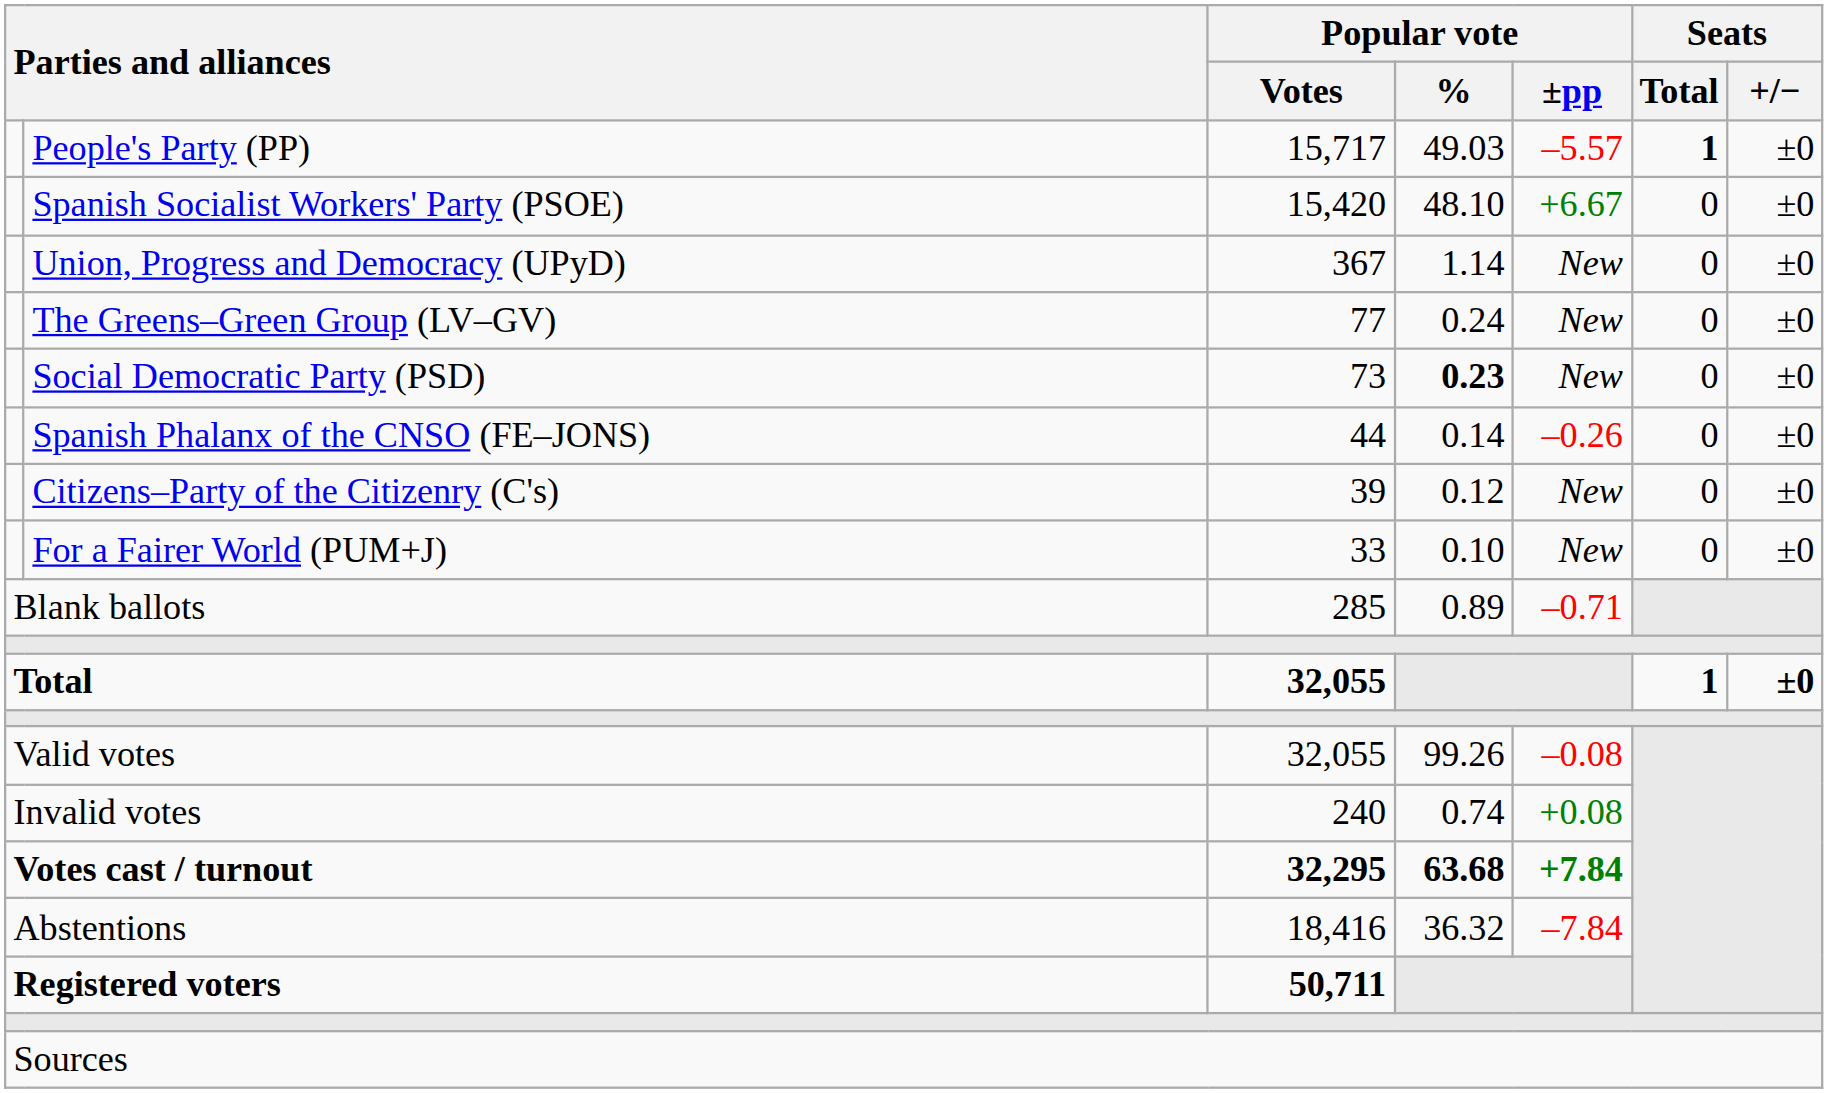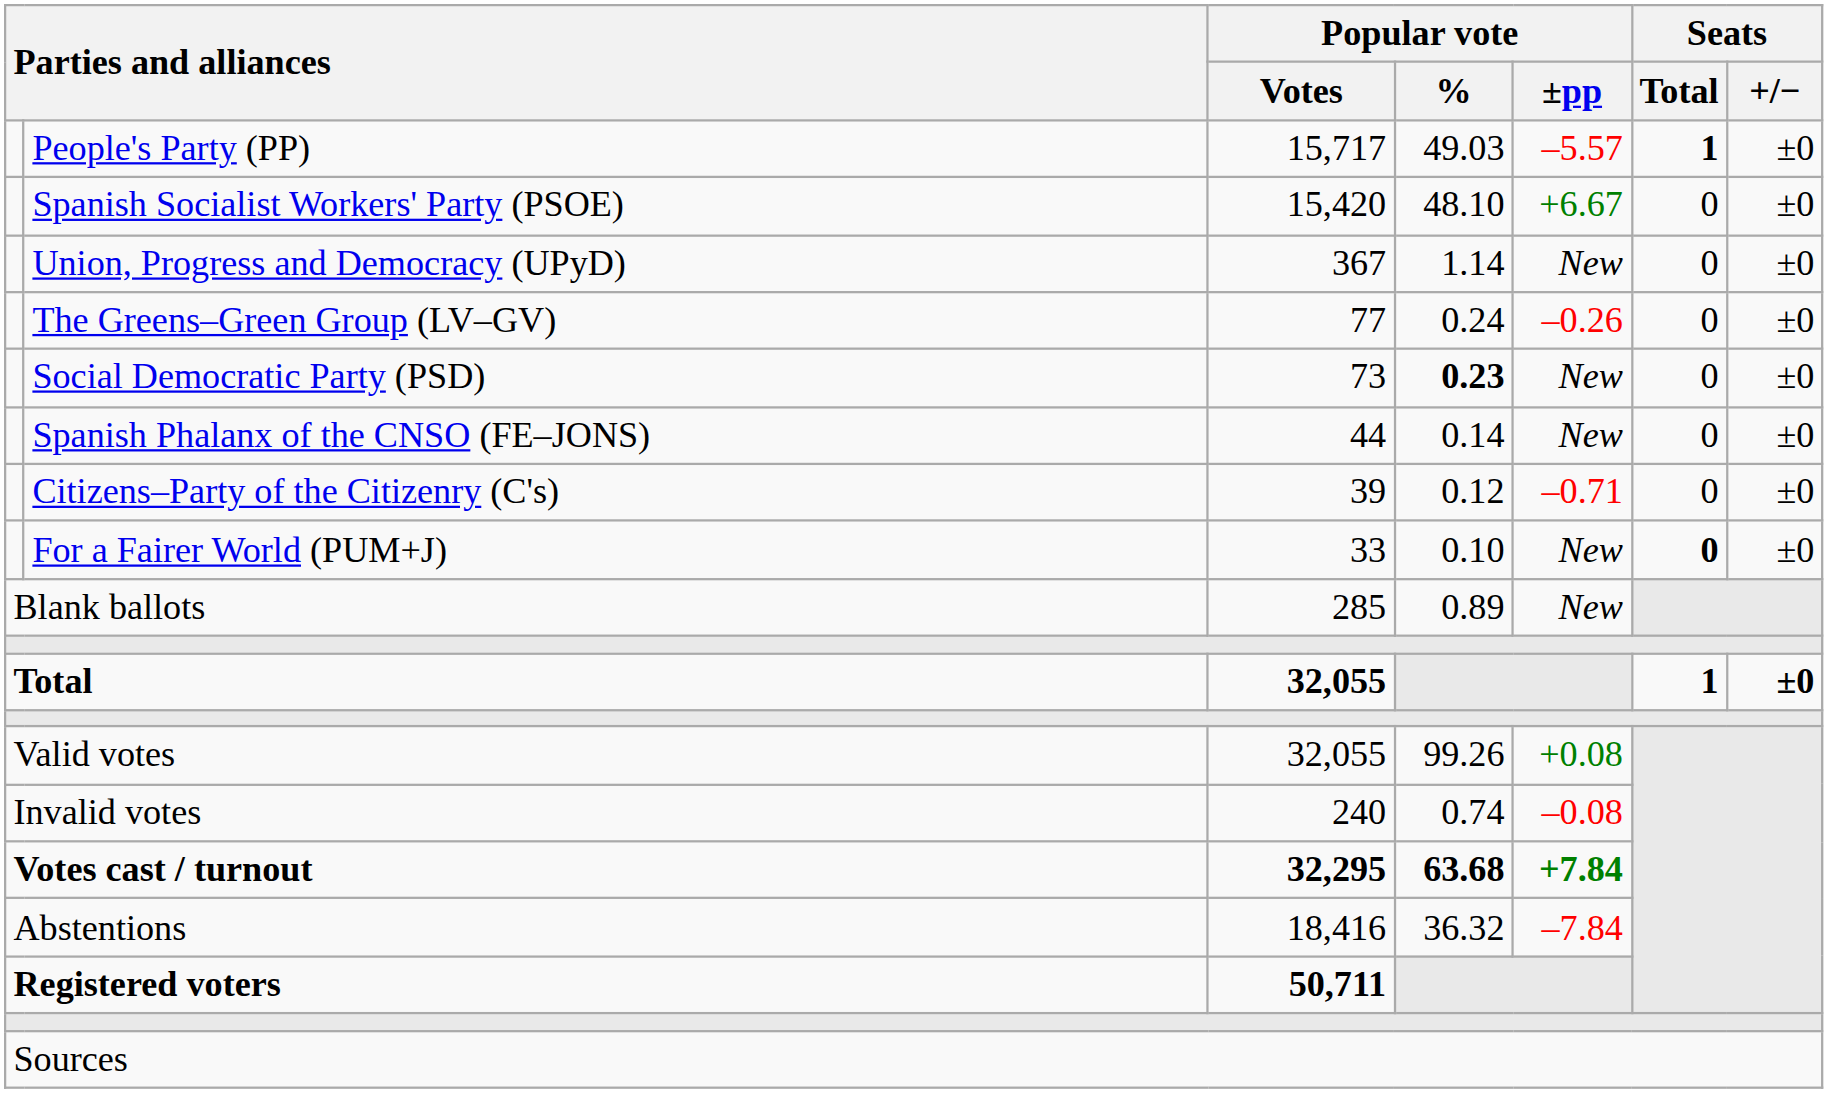(1591, 319) New -> (1582, 319) –0.26
(1582, 434) –0.26 -> (1591, 434) New
(1591, 491) New -> (1582, 491) –0.71
(1710, 549) normal -> (1710, 549) bold
(1582, 606) –0.71 -> (1591, 606) New
(1582, 754) –0.08 -> (1581, 754) +0.08
(1581, 812) +0.08 -> (1582, 812) –0.08
